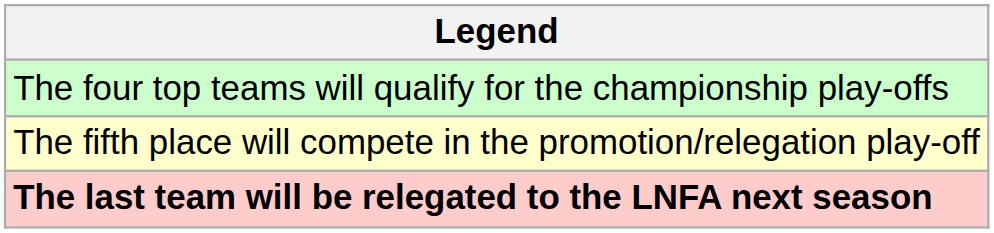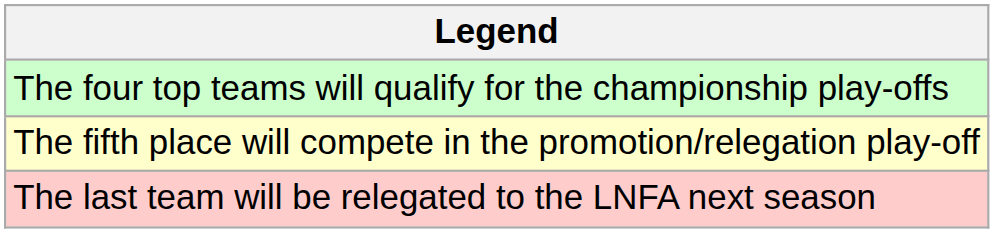(473, 198) bold -> (445, 198) normal
